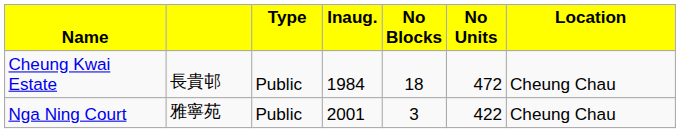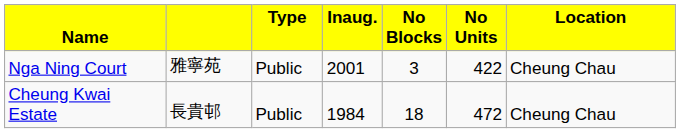rows swapped: (59, 74) <-> (67, 114)
